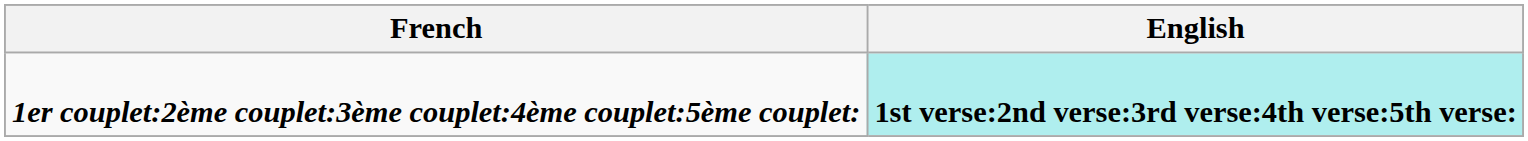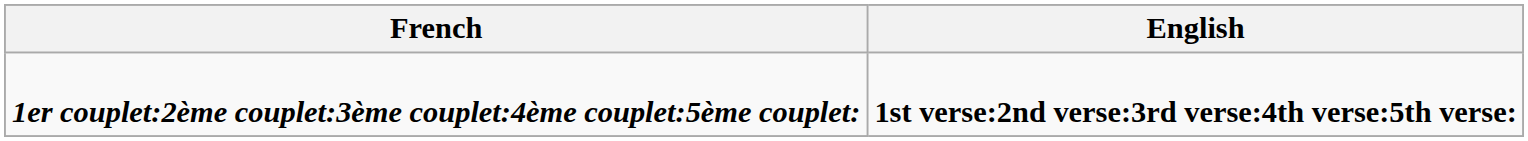(1196, 111) paleturquoise background -> (1196, 111) no background
